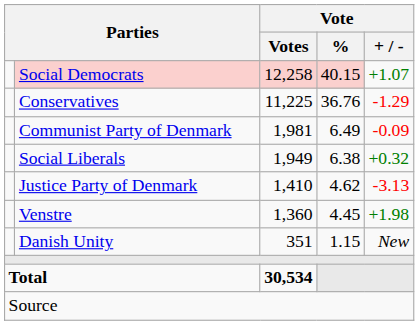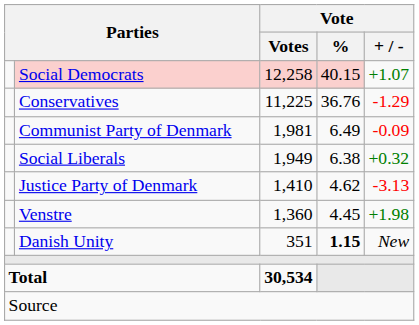(345, 241) normal -> (345, 241) bold
